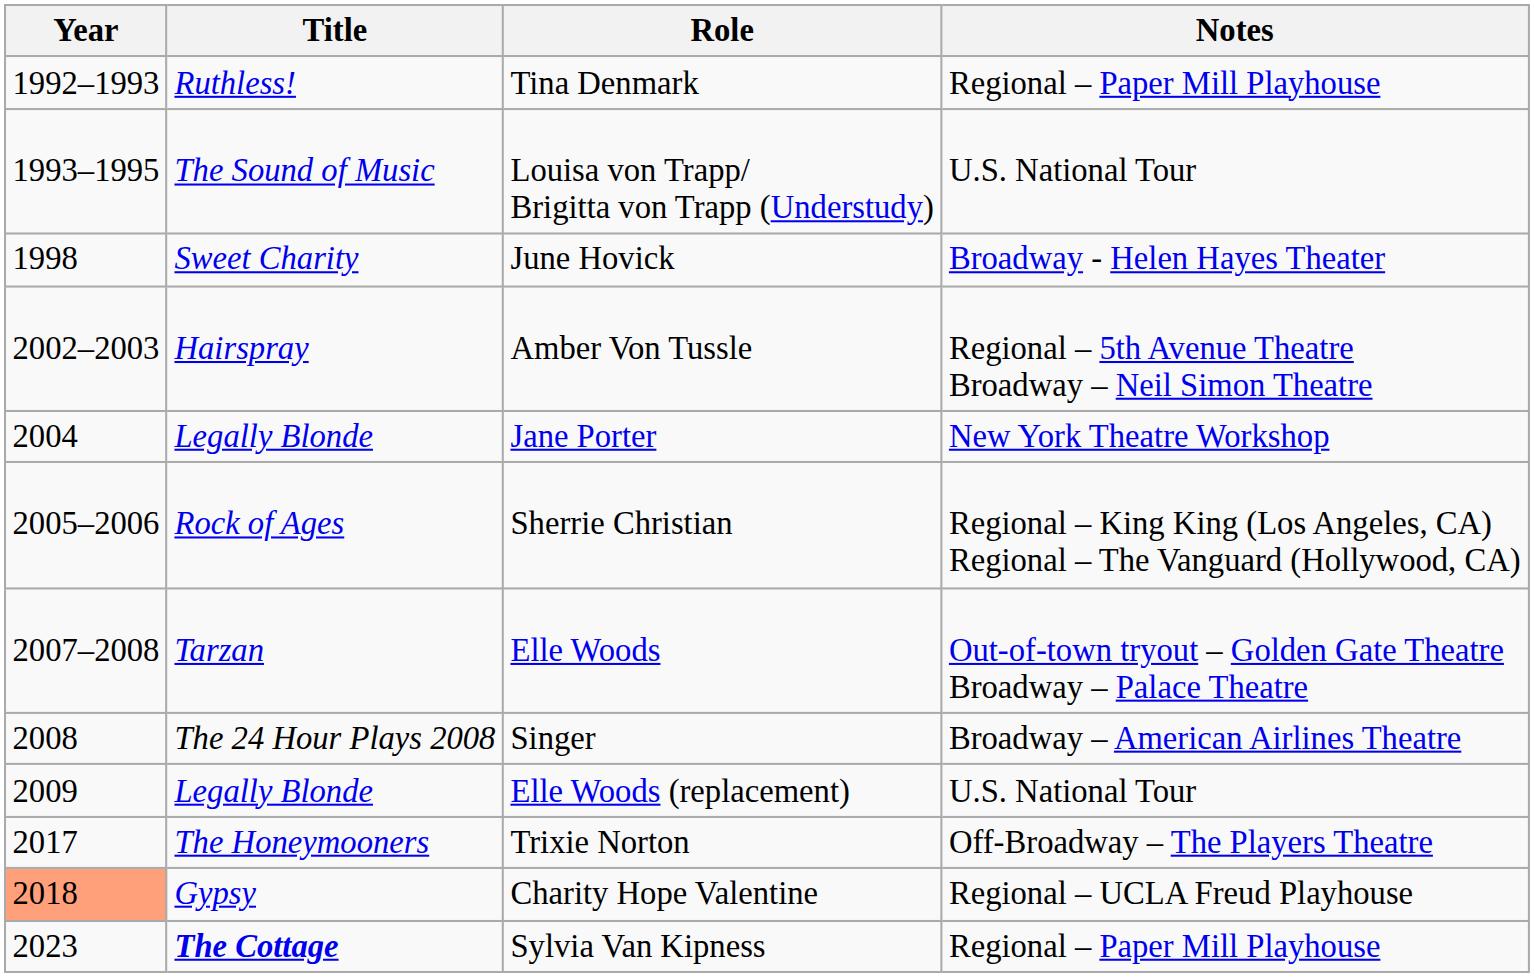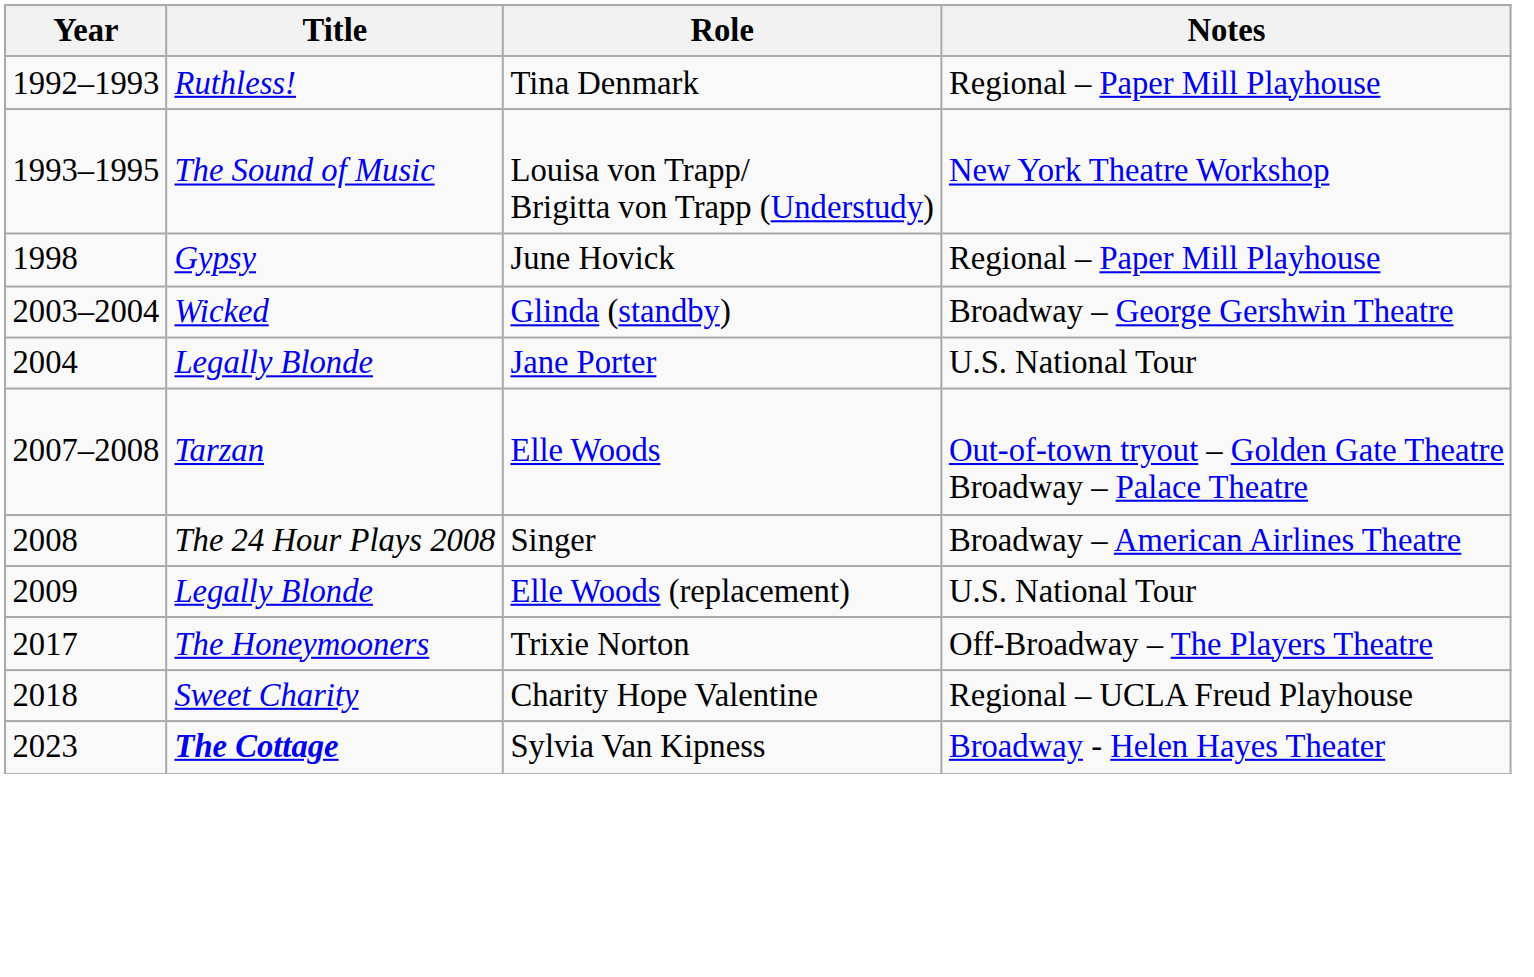(1073, 170) U.S. National Tour -> (1139, 170) New York Theatre Workshop
(266, 259) Sweet Charity -> (215, 259) Gypsy
(1167, 259) Broadway - Helen Hayes Theater -> (1165, 259) Regional – Paper Mill Playhouse
- row: (631, 347)
+ row: (621, 310)
(1139, 436) New York Theatre Workshop -> (1073, 362) U.S. National Tour
- row: (622, 524)
(45, 893) lightsalmon background -> (45, 694) no background
(215, 893) Gypsy -> (266, 694) Sweet Charity
(1165, 945) Regional – Paper Mill Playhouse -> (1167, 746) Broadway - Helen Hayes Theater
